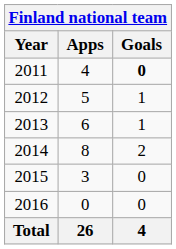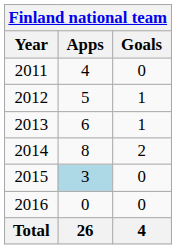(142, 71) bold -> (142, 71) normal
(85, 177) no background -> (85, 177) lightblue background
